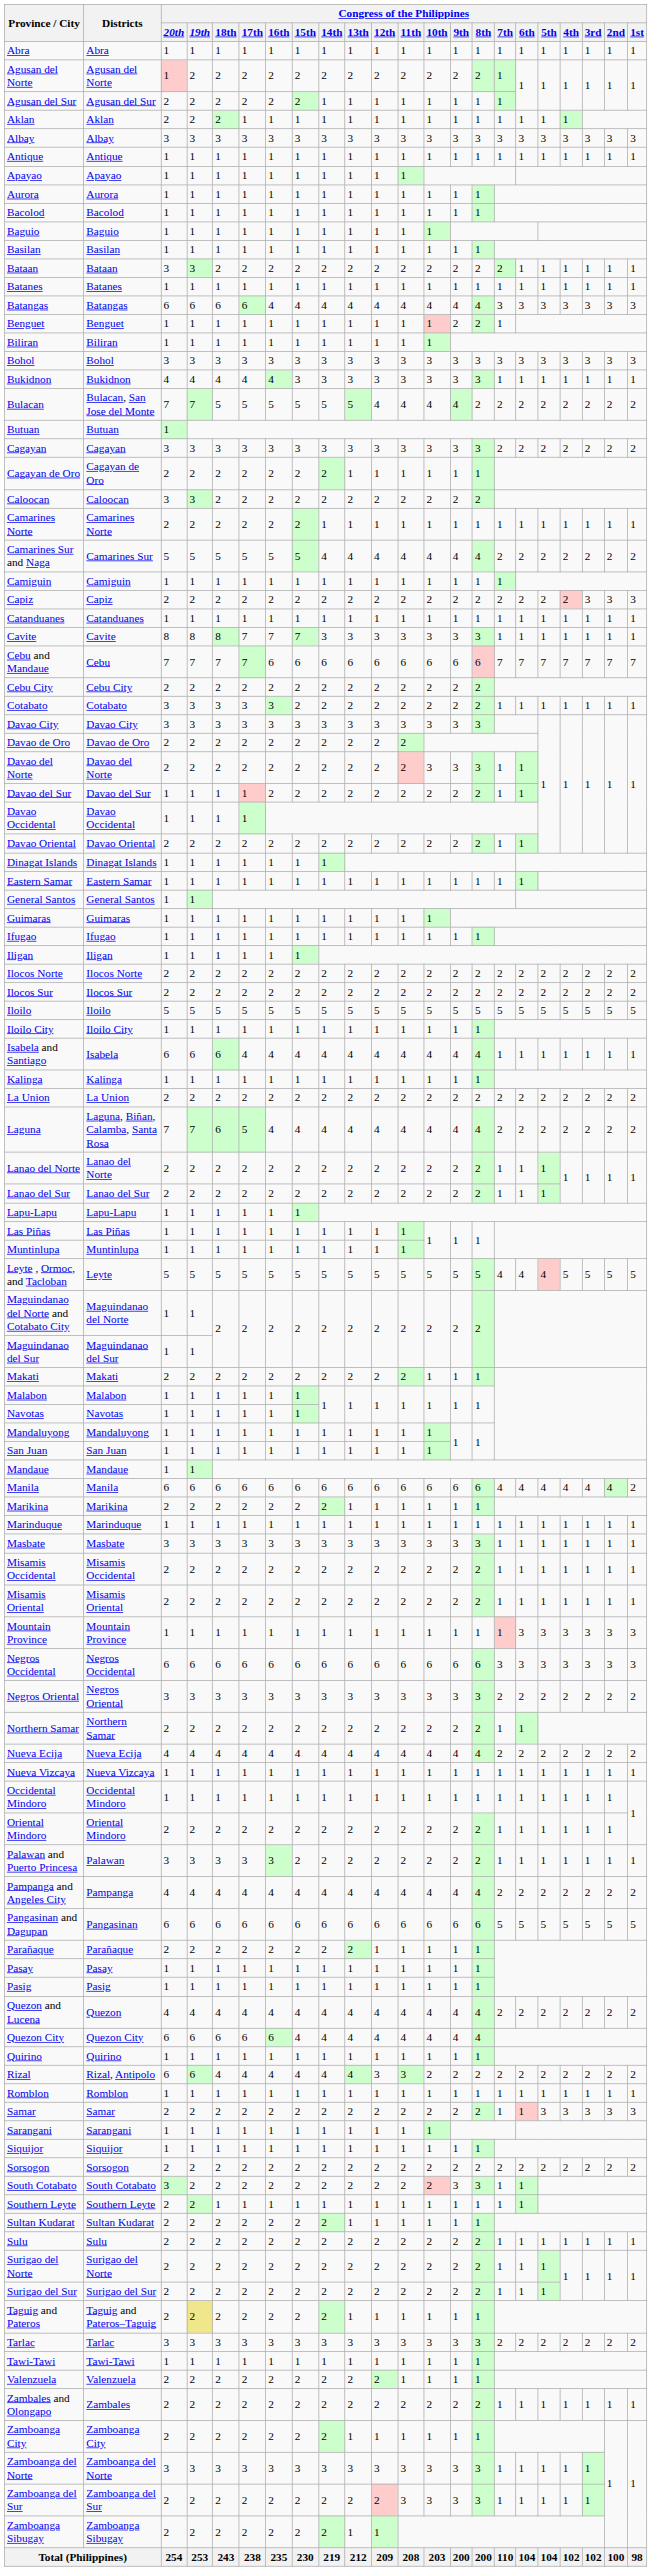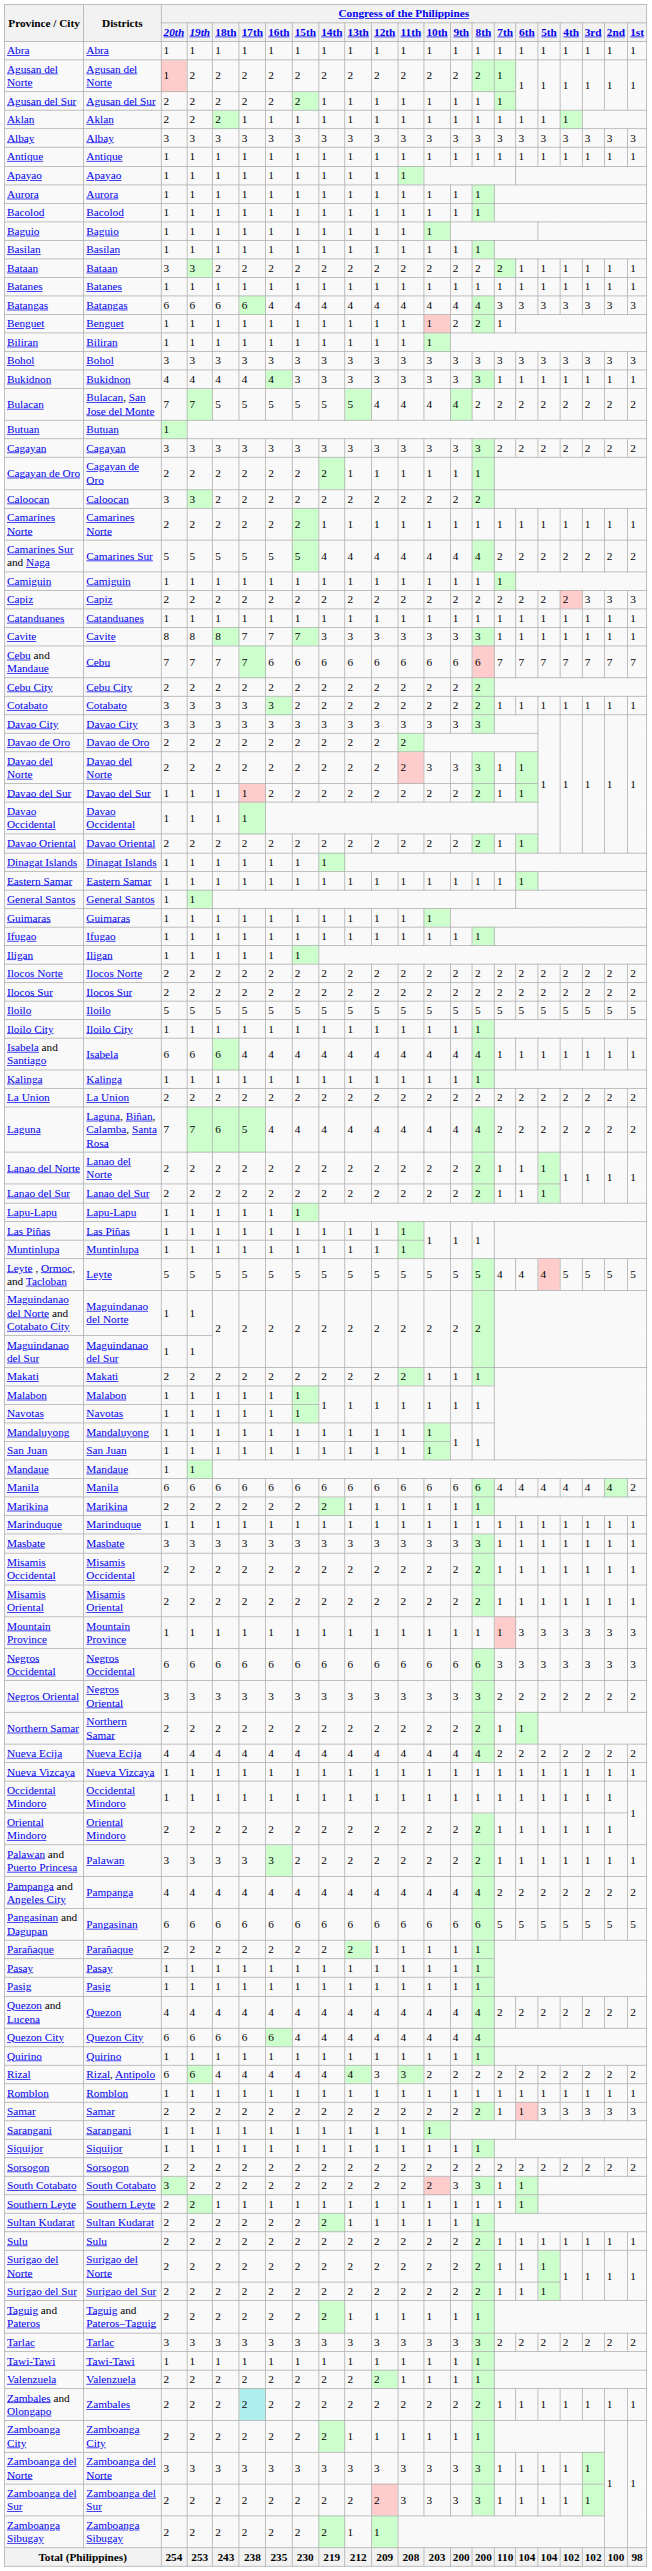(192, 2317) khaki background -> (192, 2317) no background
(245, 2404) no background -> (245, 2404) paleturquoise background
